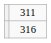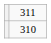(28, 29) 316 -> (28, 29) 310
